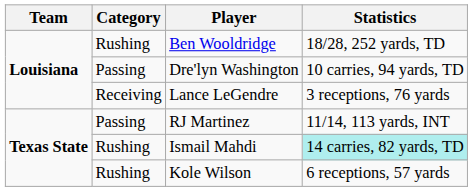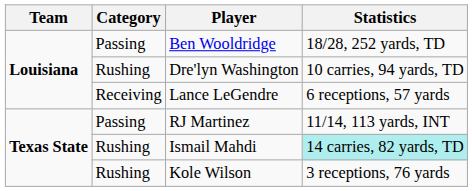(123, 43) Rushing -> (120, 43) Passing
(120, 69) Passing -> (123, 69) Rushing
(378, 95) 3 receptions, 76 yards -> (378, 95) 6 receptions, 57 yards
(378, 173) 6 receptions, 57 yards -> (378, 173) 3 receptions, 76 yards
